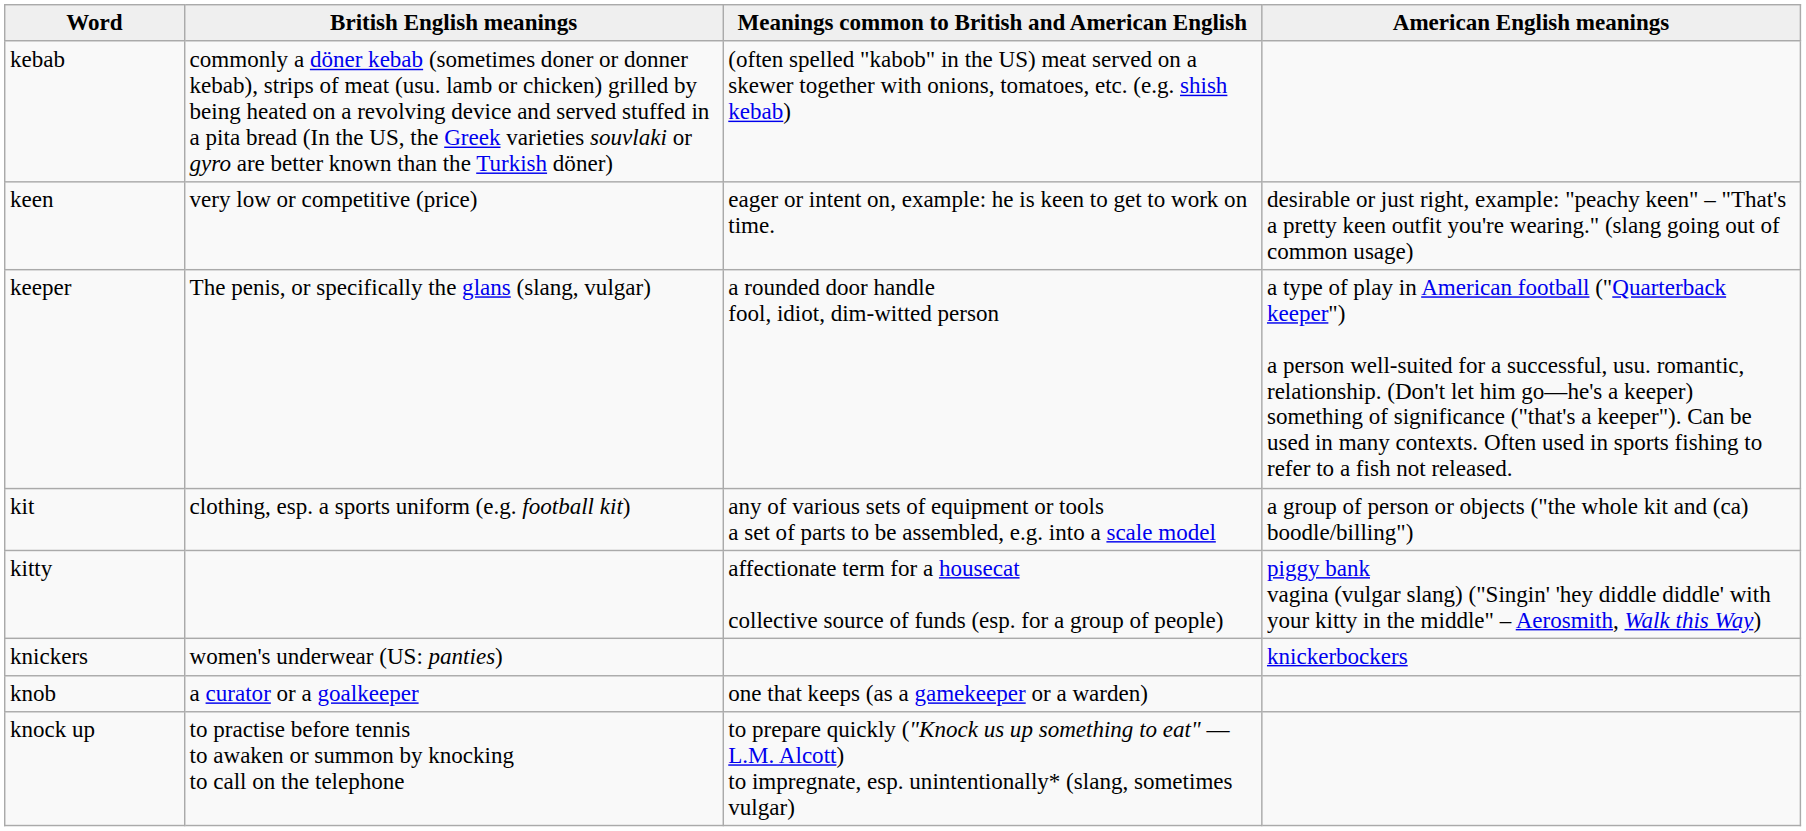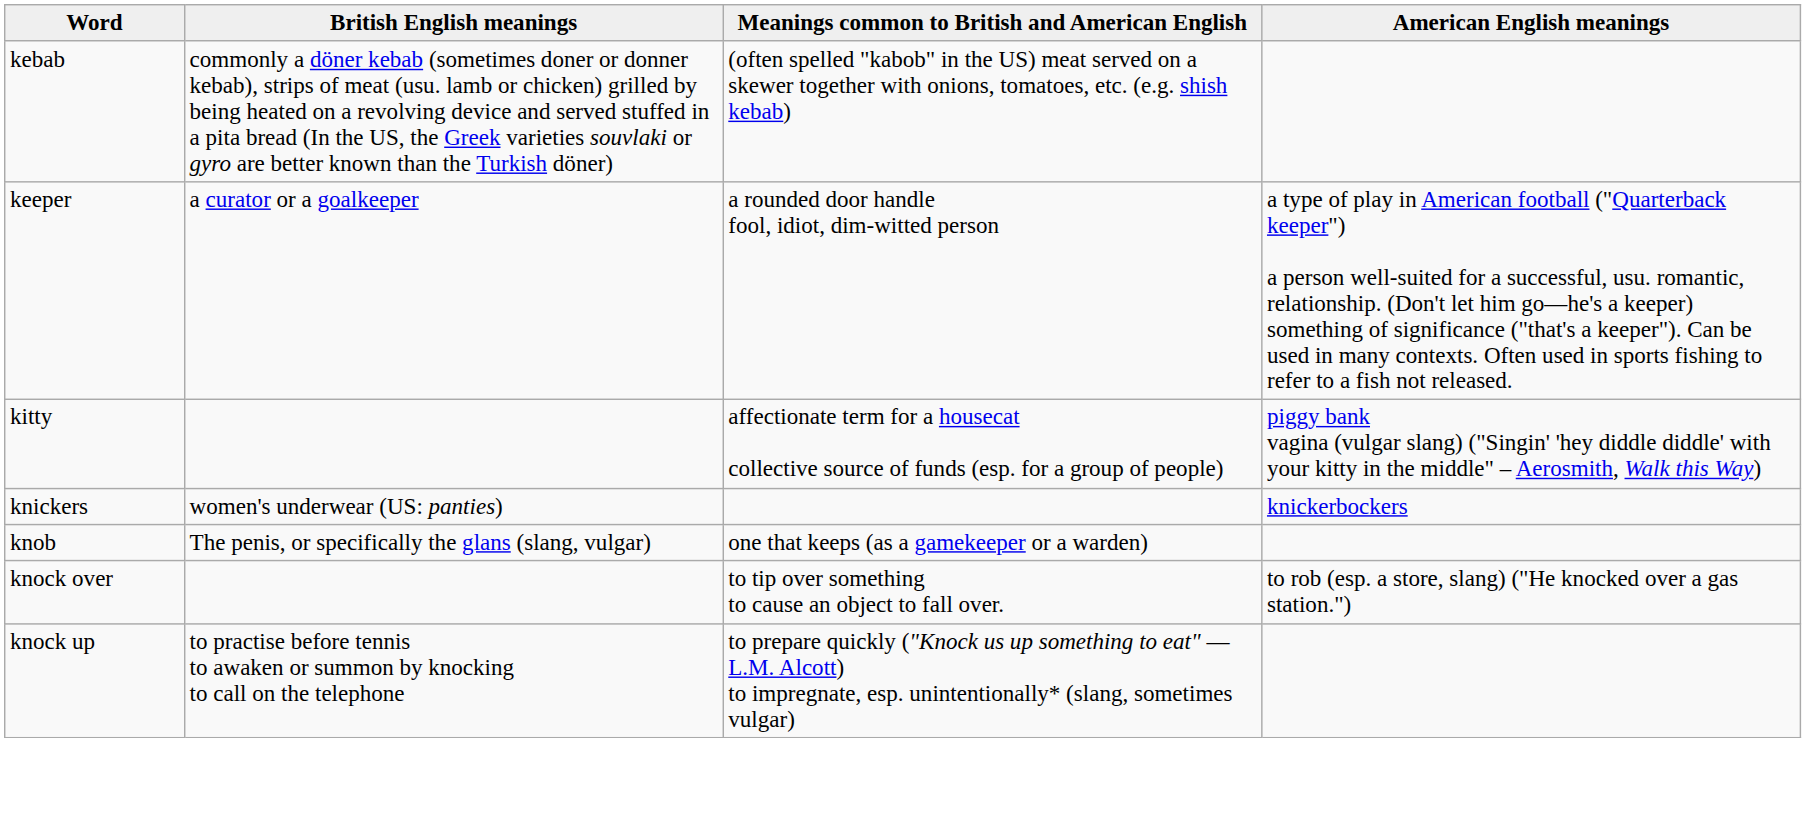- row: (32, 199)
(420, 287) The penis, or specifically the glans (slang, vulgar) -> (304, 199) a curator or a goalkeeper
- row: (22, 505)
(304, 693) a curator or a goalkeeper -> (420, 542) The penis, or specifically the glans (slang, vulgar)
+ row: (62, 578)
